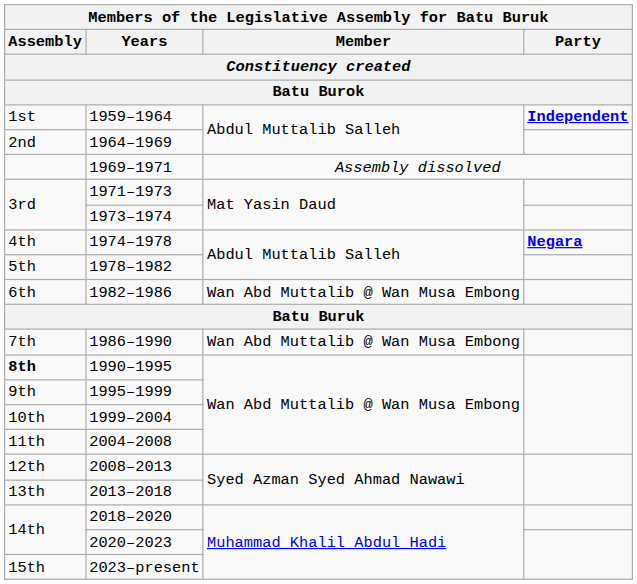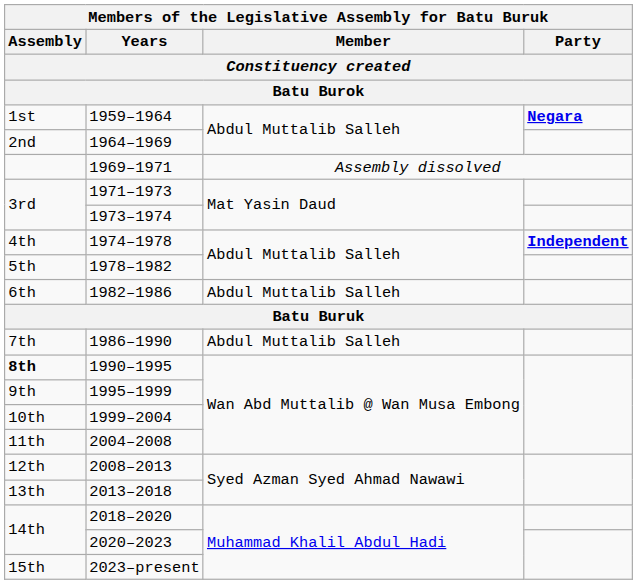(578, 117) Independent -> (555, 117) Negara
(555, 242) Negara -> (578, 242) Independent
(363, 292) Wan Abd Muttalib @ Wan Musa Embong -> (304, 292) Abdul Muttalib Salleh
(363, 342) Wan Abd Muttalib @ Wan Musa Embong -> (304, 342) Abdul Muttalib Salleh
